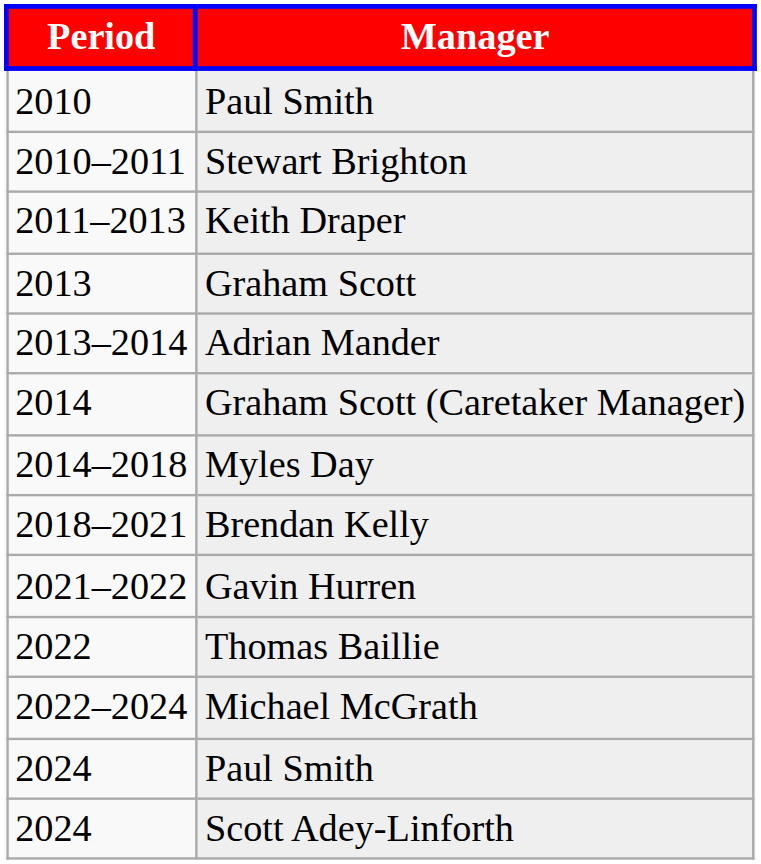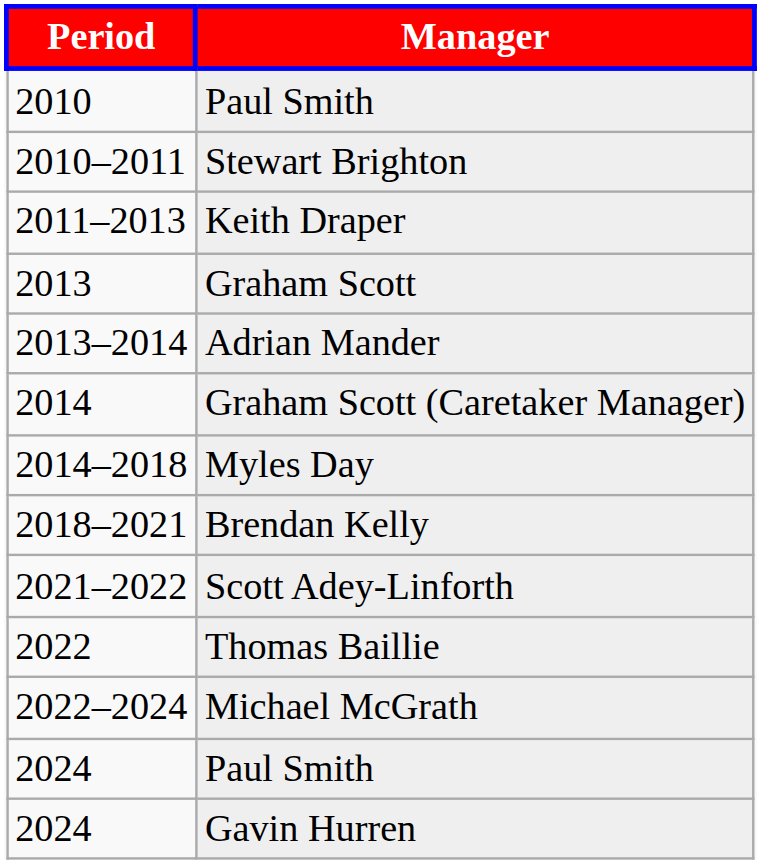(311, 585) Gavin Hurren -> (359, 585) Scott Adey-Linforth
(359, 828) Scott Adey-Linforth -> (311, 828) Gavin Hurren
